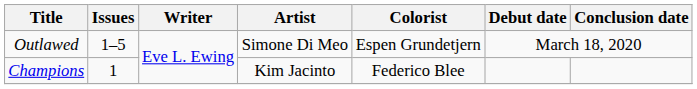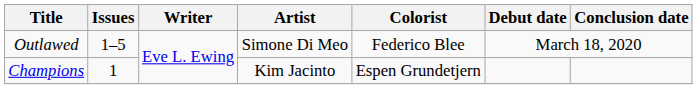(418, 44) Espen Grundetjern -> (418, 44) Federico Blee
(418, 70) Federico Blee -> (418, 70) Espen Grundetjern
